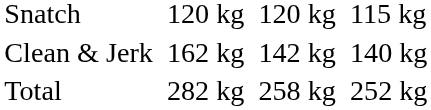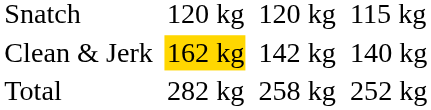(206, 52) no background -> (206, 52) gold background
